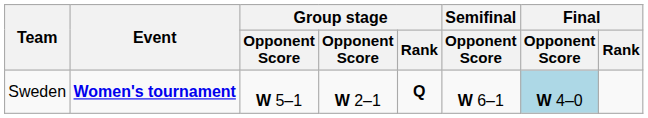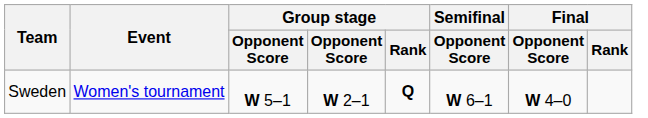(155, 92) bold -> (149, 92) normal
(560, 101) lightblue background -> (548, 101) no background
